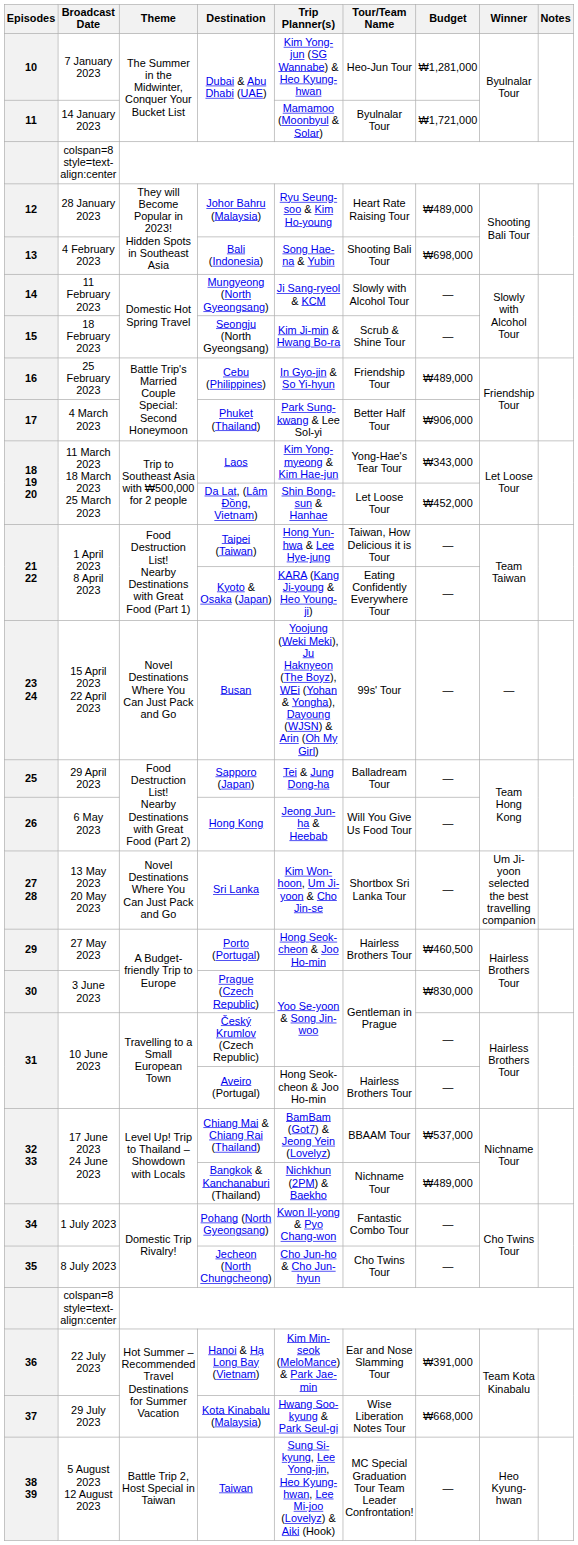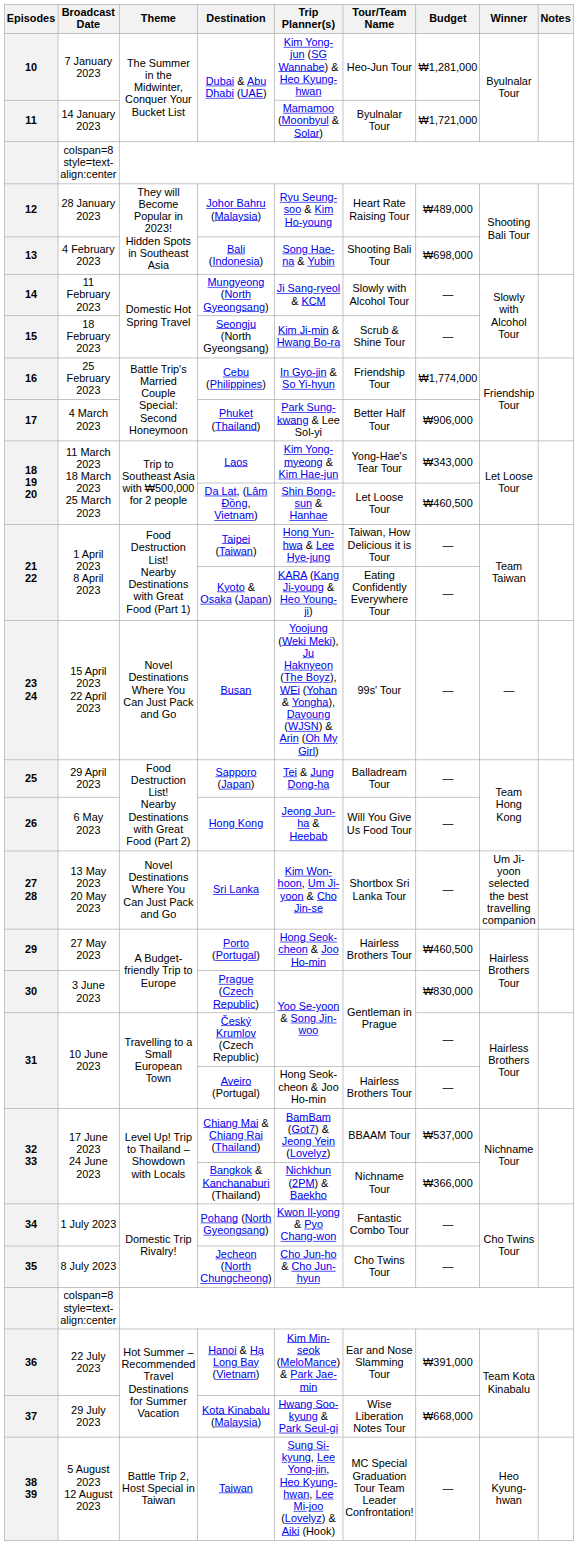(448, 378) ₩489,000 -> (448, 378) ₩1,774,000
(448, 503) ₩452,000 -> (448, 503) ₩460,500
(448, 1183) ₩489,000 -> (448, 1183) ₩366,000
